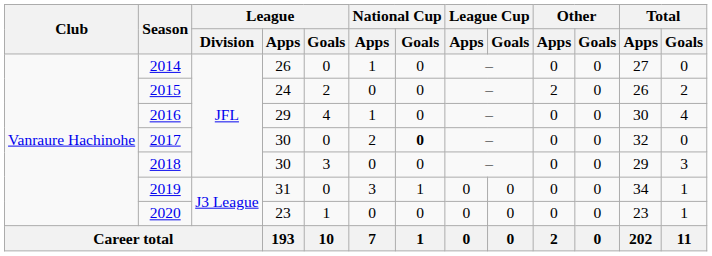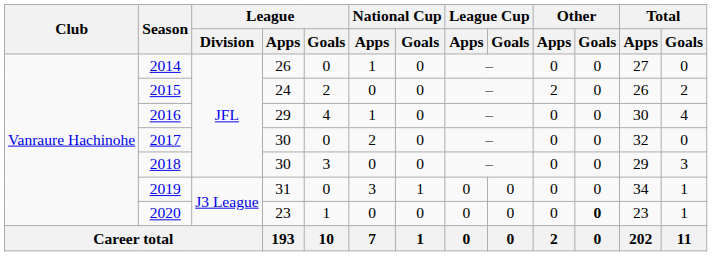(420, 139) bold -> (420, 139) normal
(597, 213) normal -> (597, 213) bold
